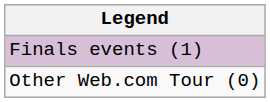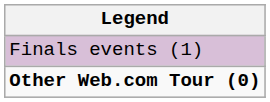(135, 82) normal -> (135, 82) bold
